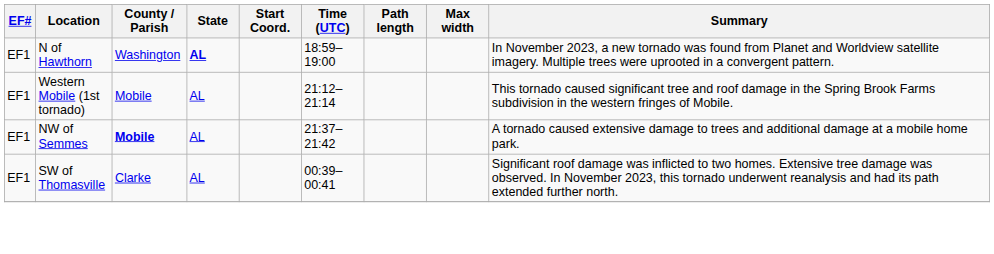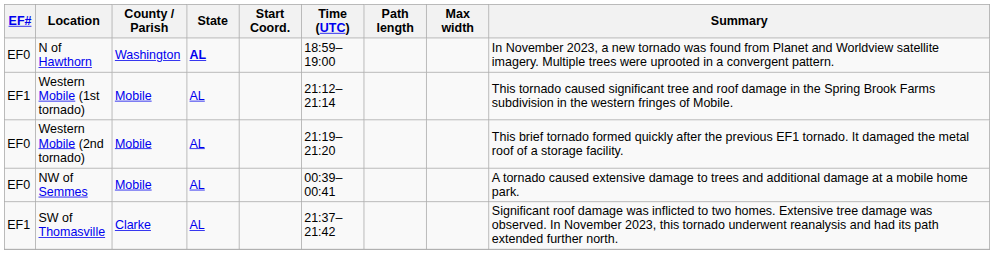(19, 55) EF1 -> (19, 55) EF0
+ row: (71, 143)
(19, 136) EF1 -> (19, 184) EF0
(135, 136) bold -> (133, 184) normal
(323, 136) 21:37–21:42 -> (323, 184) 00:39–00:41
(323, 177) 00:39–00:41 -> (323, 225) 21:37–21:42
